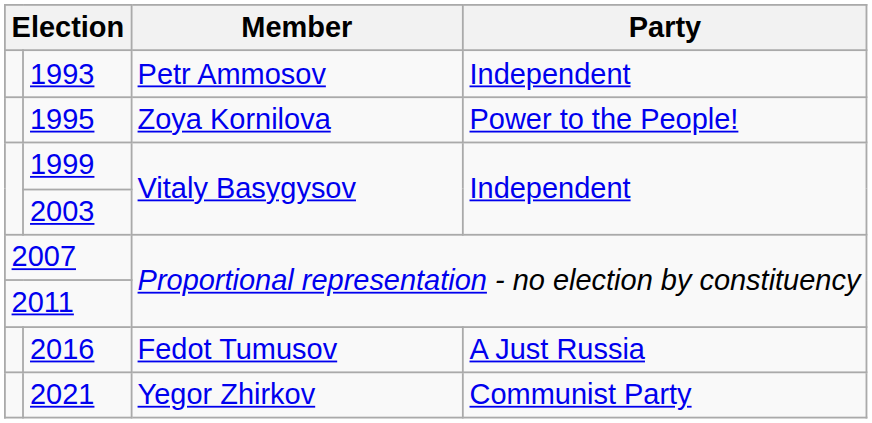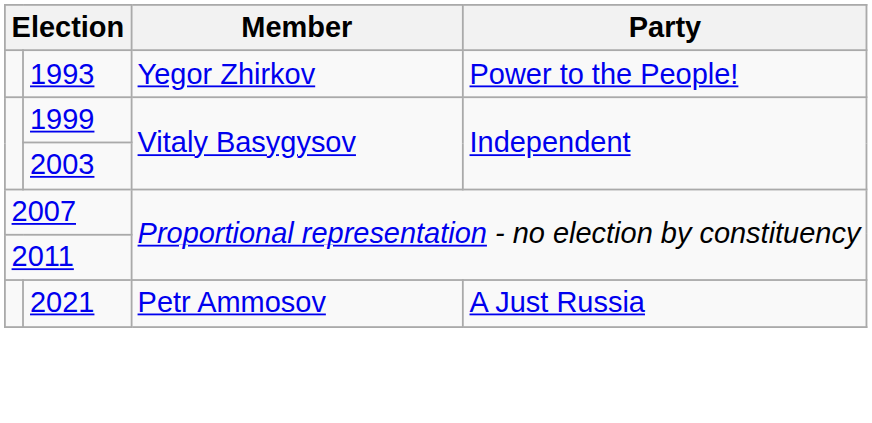(232, 73) Petr Ammosov -> (226, 73) Yegor Zhirkov
(550, 73) Independent -> (604, 73) Power to the People!
- row: (62, 119)
- row: (62, 348)
(226, 394) Yegor Zhirkov -> (232, 303) Petr Ammosov
(581, 394) Communist Party -> (557, 303) A Just Russia
